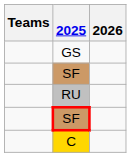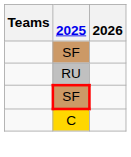- row: (29, 52)
